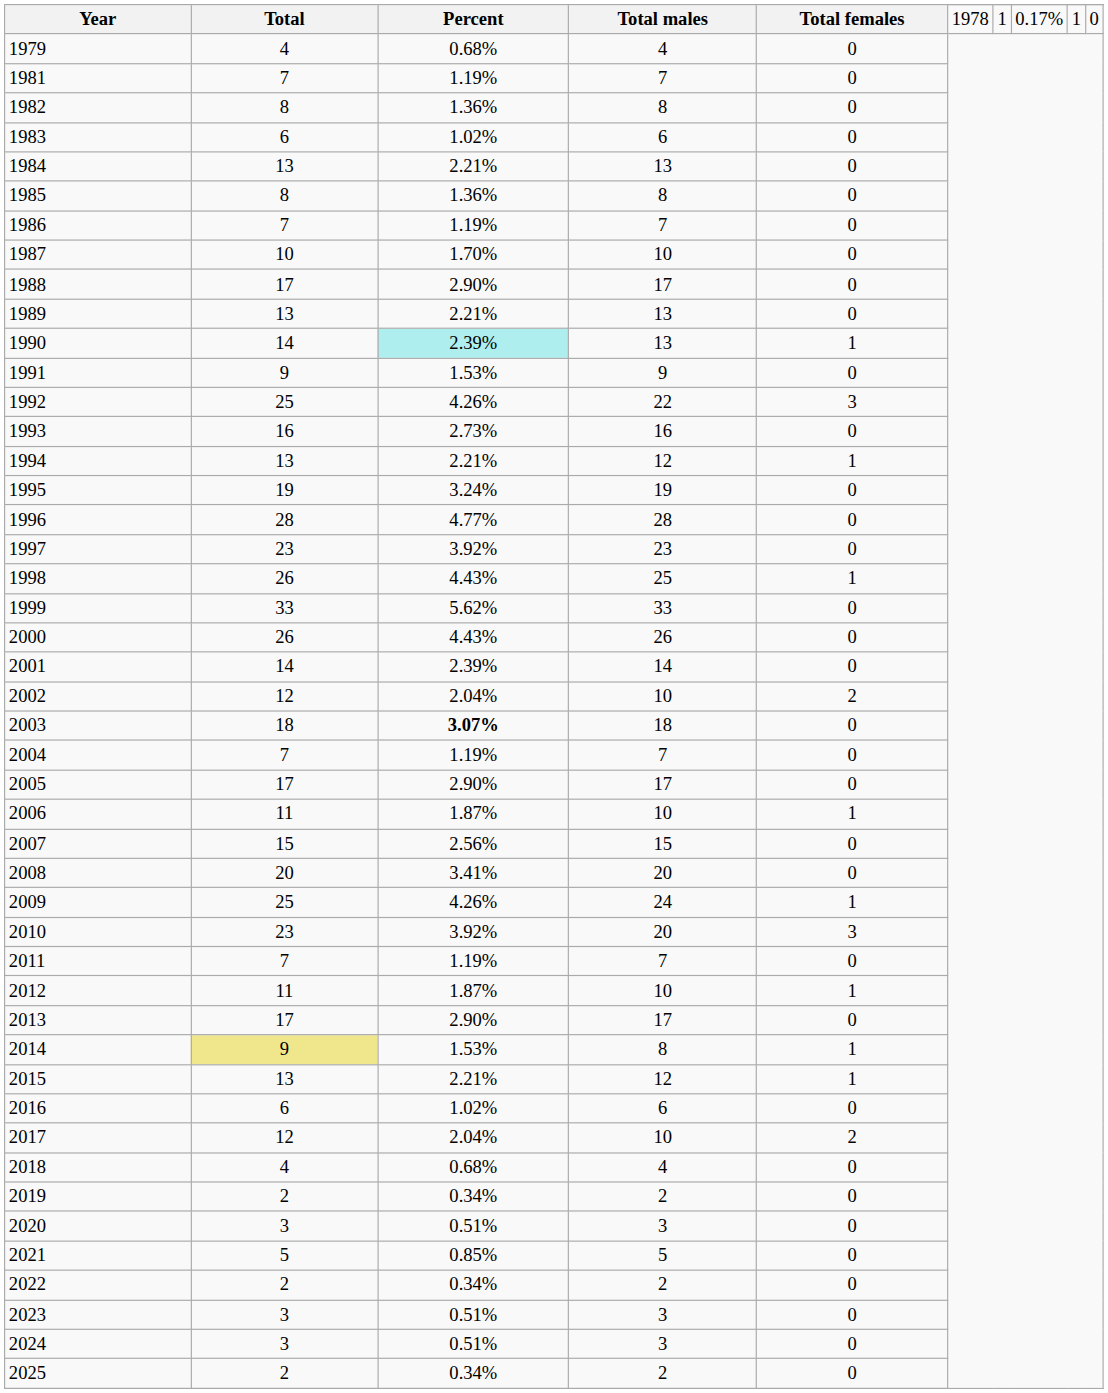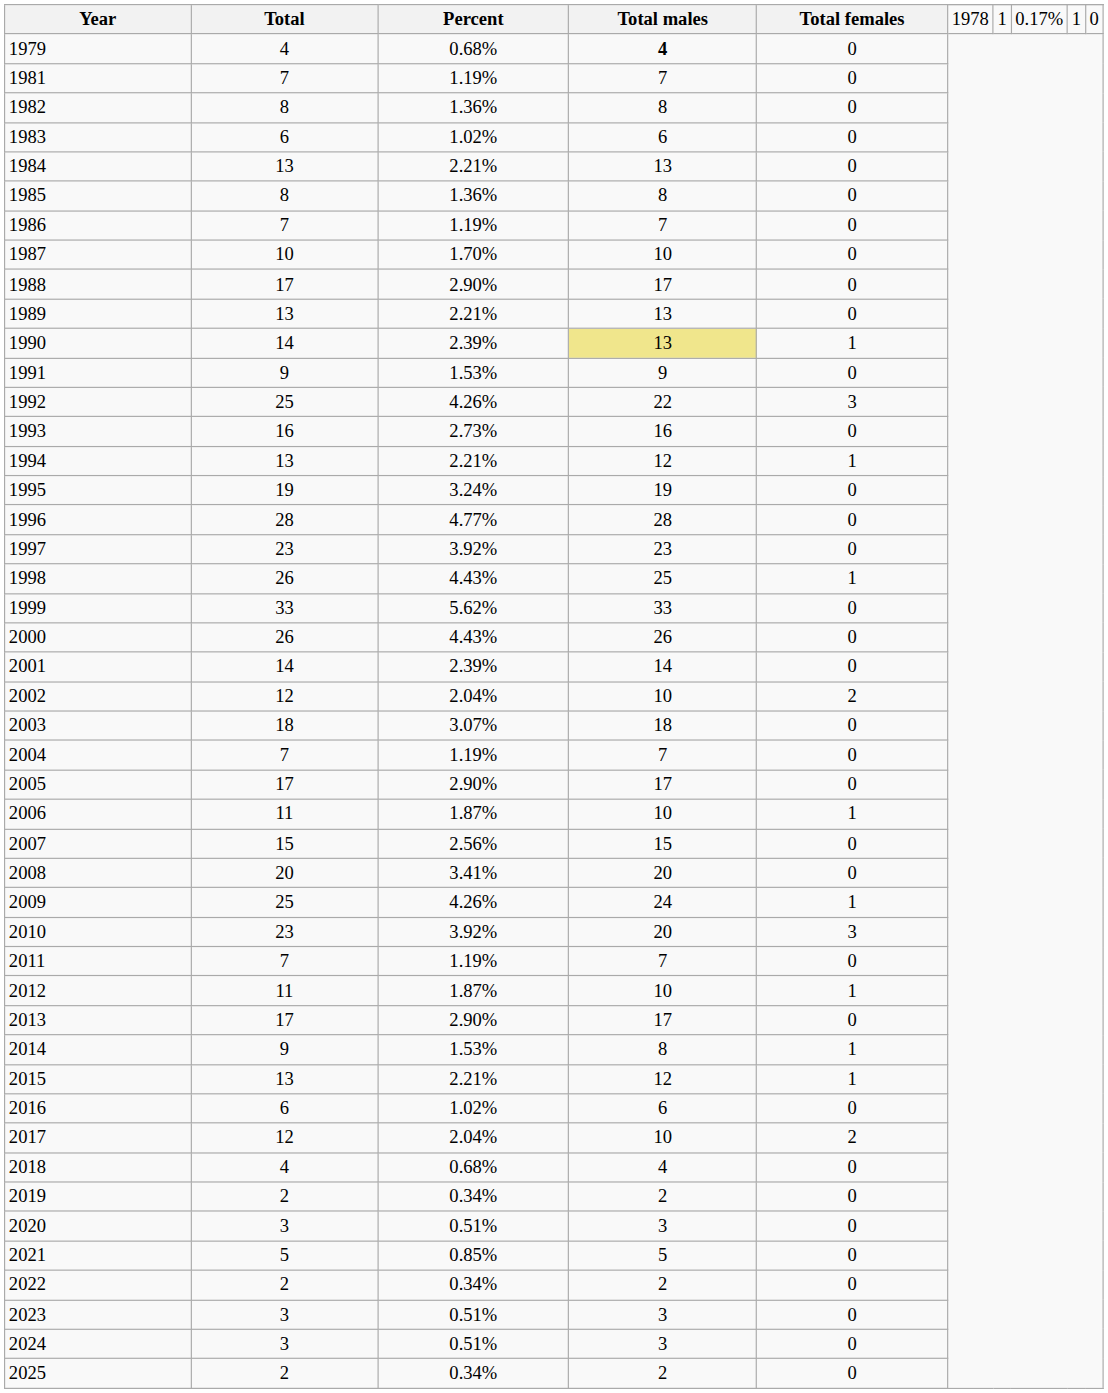(663, 48) normal -> (663, 48) bold
(473, 343) paleturquoise background -> (473, 343) no background
(663, 343) no background -> (663, 343) khaki background
(473, 725) bold -> (473, 725) normal
(284, 1049) khaki background -> (284, 1049) no background
